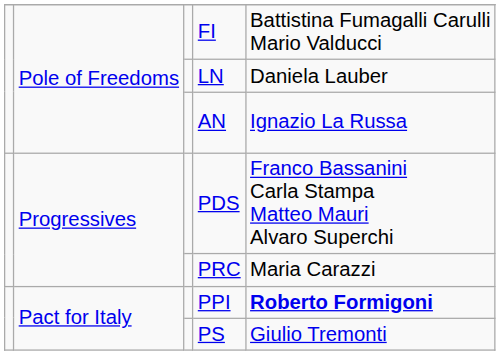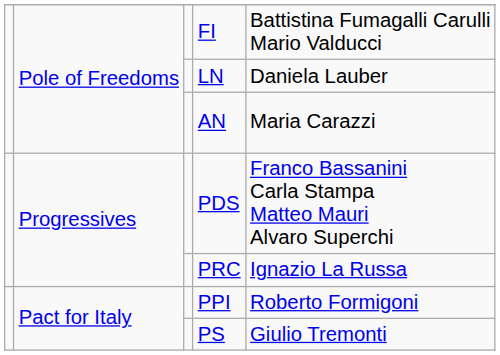(329, 122) Ignazio La Russa -> (313, 122) Maria Carazzi
(313, 269) Maria Carazzi -> (329, 269) Ignazio La Russa
(341, 301) bold -> (334, 301) normal
